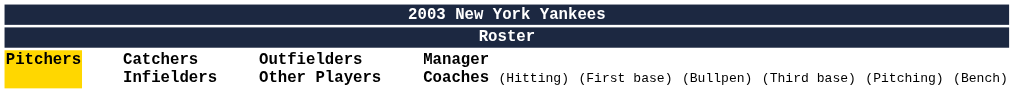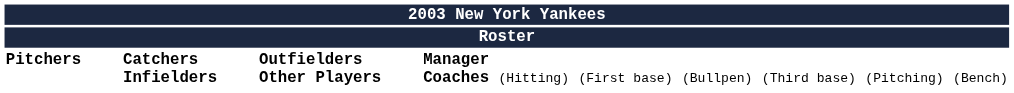(43, 60) gold background -> (43, 60) no background
